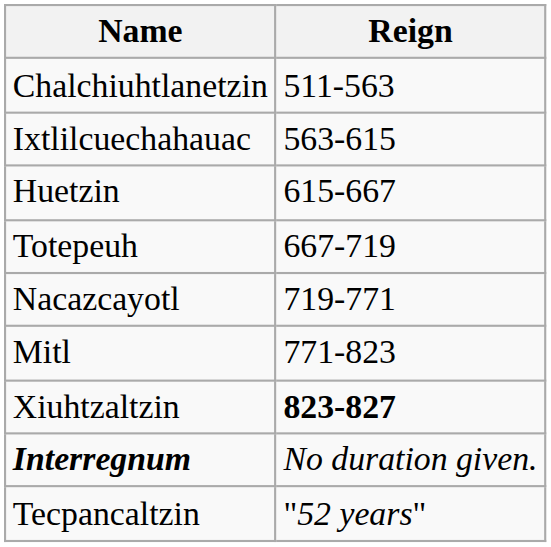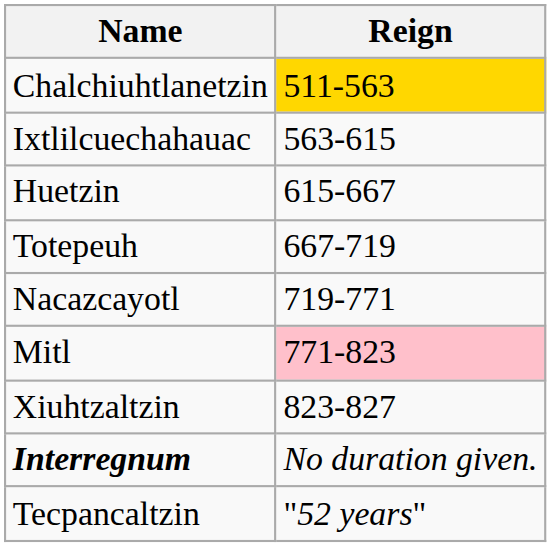(339, 84) no background -> (339, 84) gold background
(340, 352) no background -> (340, 352) pink background
(340, 406) bold -> (340, 406) normal
